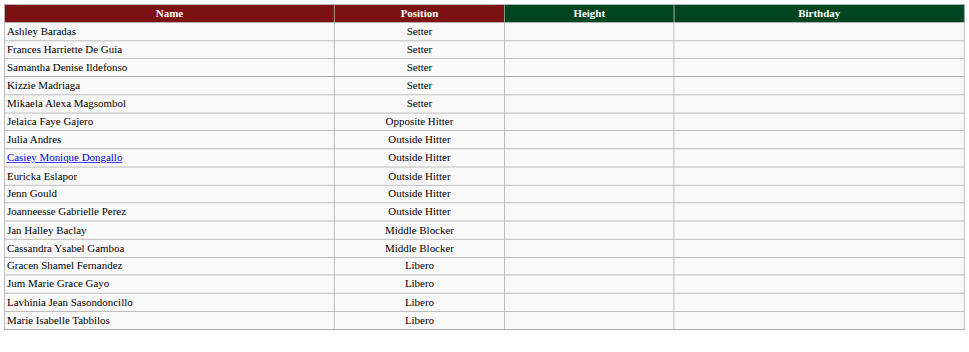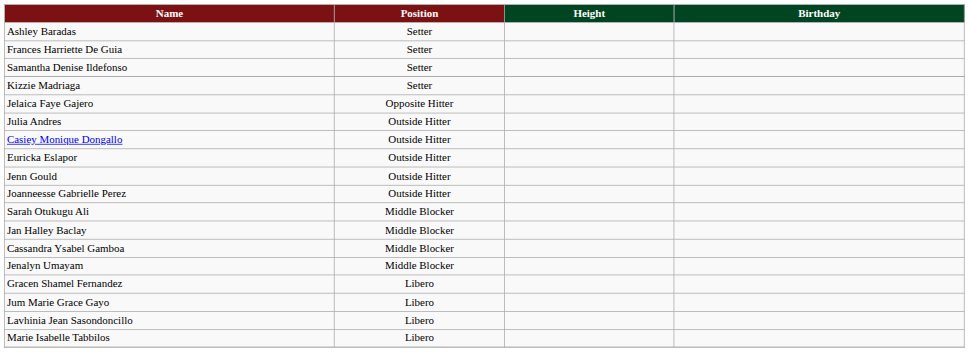- row: (66, 104)
+ row: (48, 212)
+ row: (45, 266)
